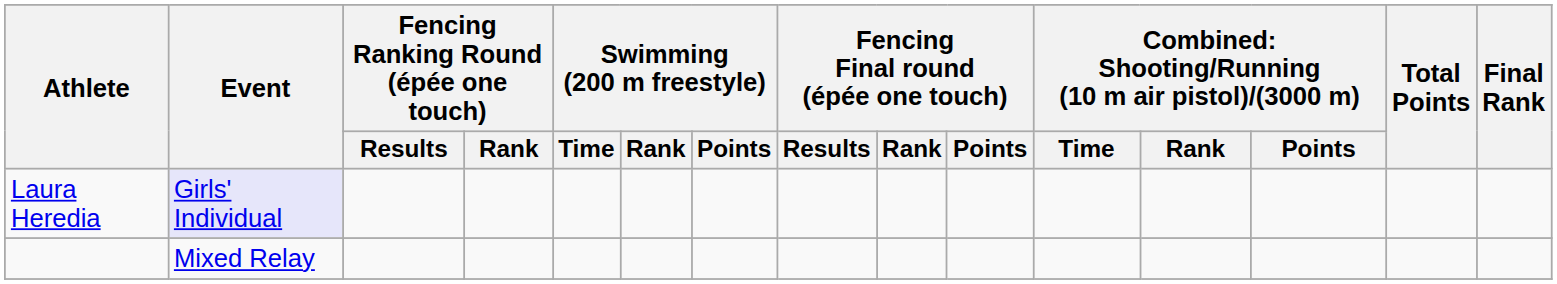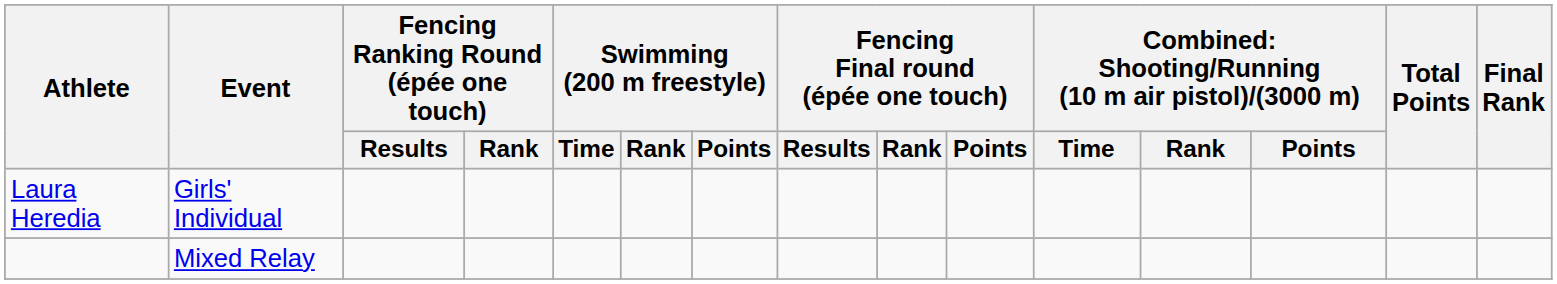(228, 204) lavender background -> (228, 204) no background
